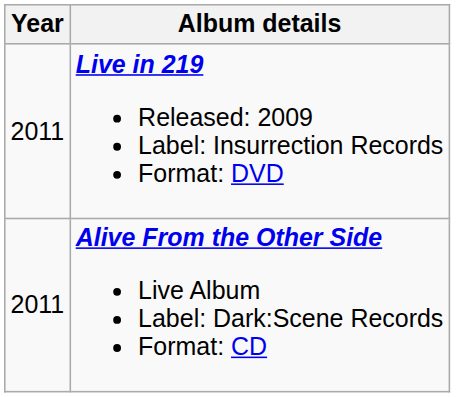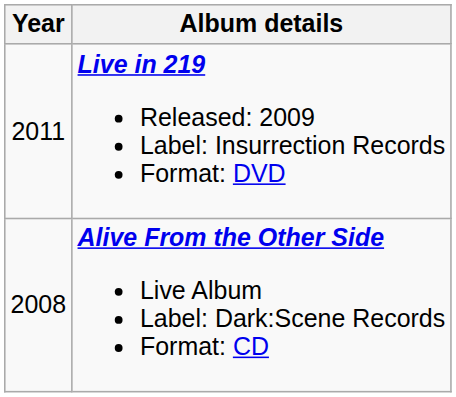(37, 304) 2011 -> (38, 304) 2008
